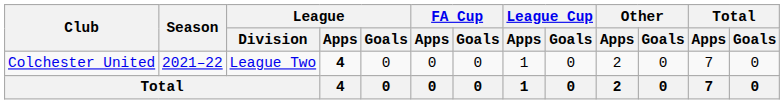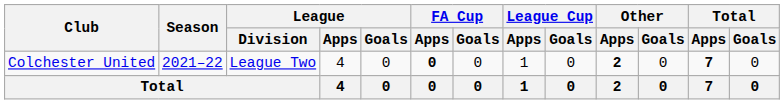(340, 63) bold -> (340, 63) normal
(432, 63) normal -> (432, 63) bold
(617, 63) normal -> (617, 63) bold
(709, 63) normal -> (709, 63) bold
